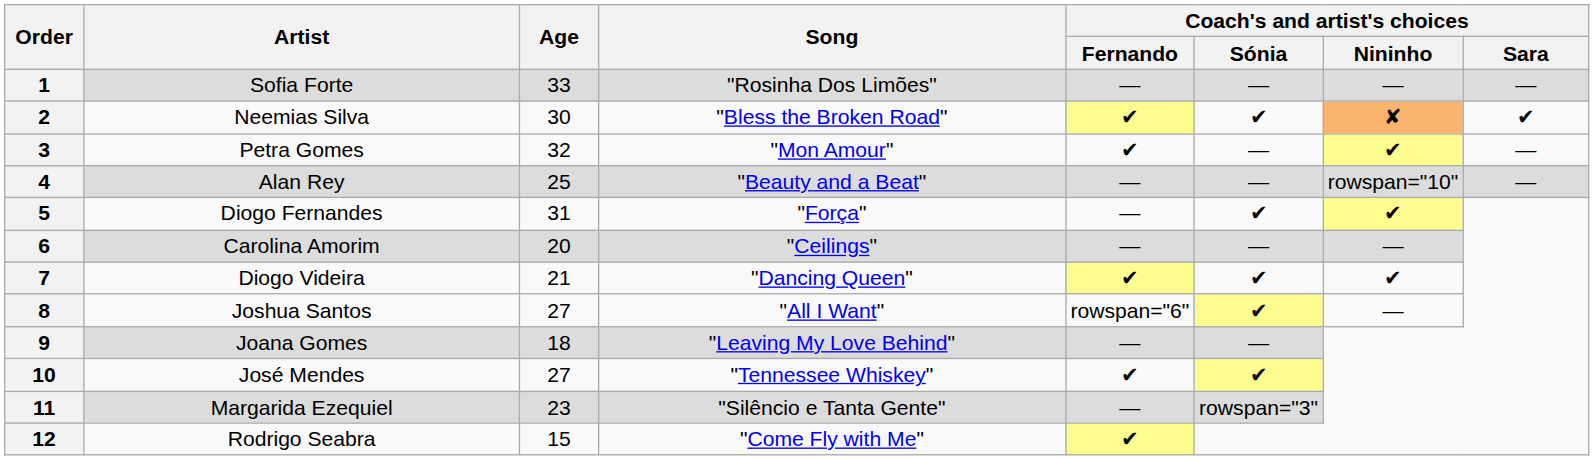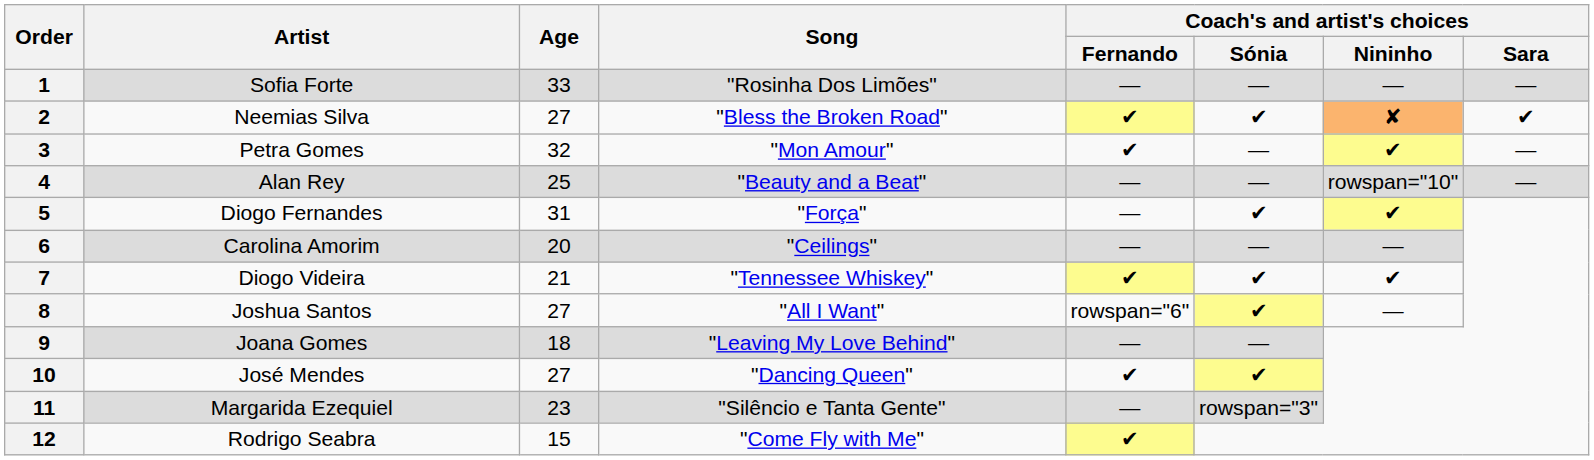(559, 117) 30 -> (559, 117) 27
(832, 278) "Dancing Queen" -> (832, 278) "Tennessee Whiskey"
(832, 375) "Tennessee Whiskey" -> (832, 375) "Dancing Queen"
